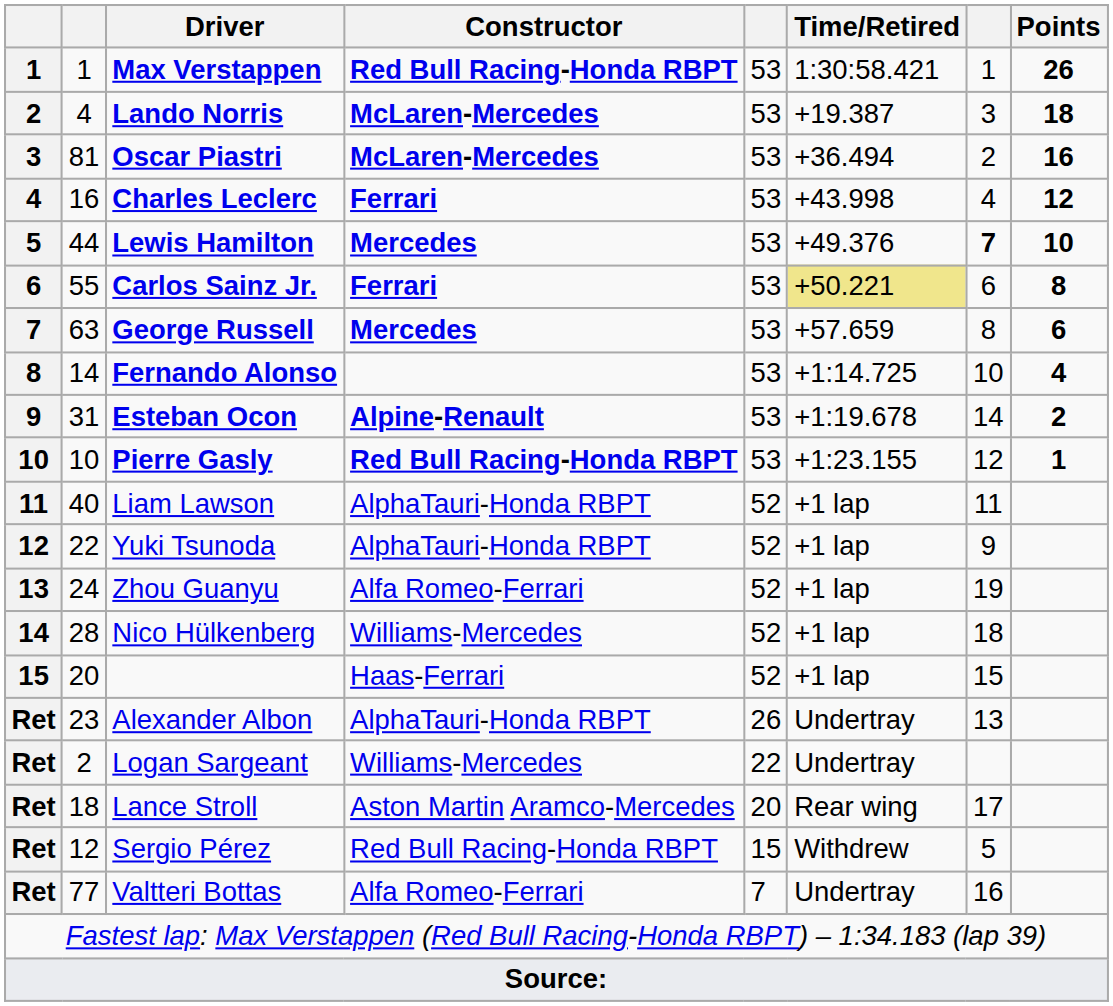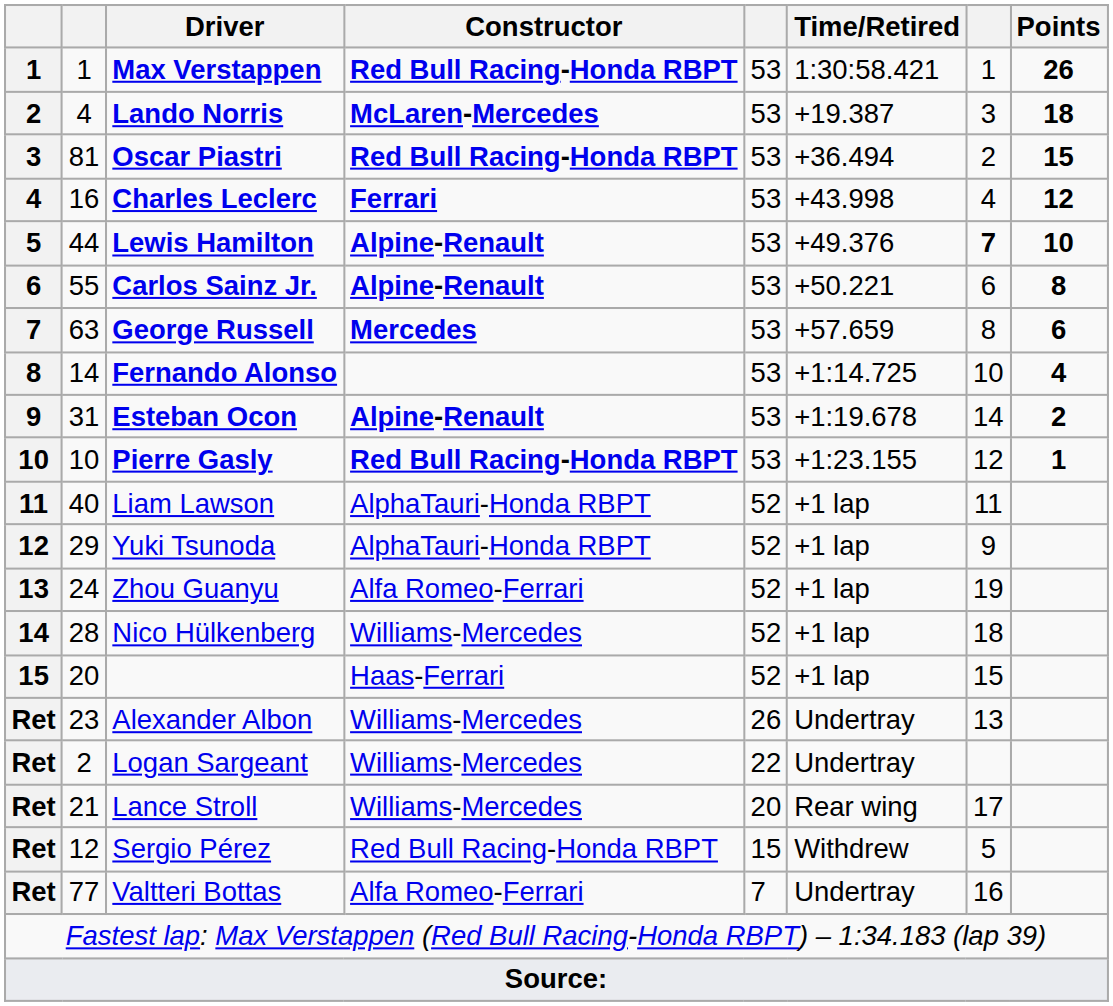(474, 156) McLaren-Mercedes -> (544, 156) Red Bull Racing-Honda RBPT
(1059, 156) 16 -> (1059, 156) 15
(413, 243) Mercedes -> (447, 243) Alpine-Renault
(394, 286) Ferrari -> (447, 286) Alpine-Renault
(844, 286) khaki background -> (844, 286) no background
(84, 546) 22 -> (84, 546) 29
(500, 719) AlphaTauri-Honda RBPT -> (466, 719) Williams-Mercedes
(84, 806) 18 -> (84, 806) 21
(542, 806) Aston Martin Aramco-Mercedes -> (466, 806) Williams-Mercedes
